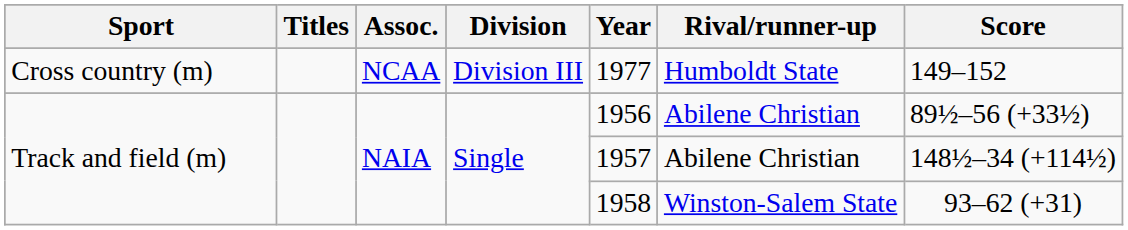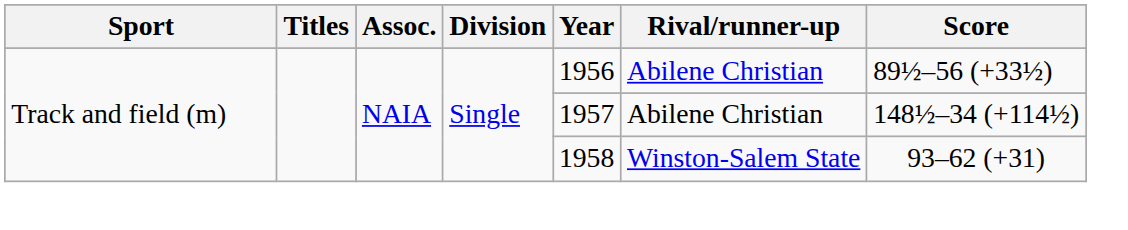- row: (112, 70)
